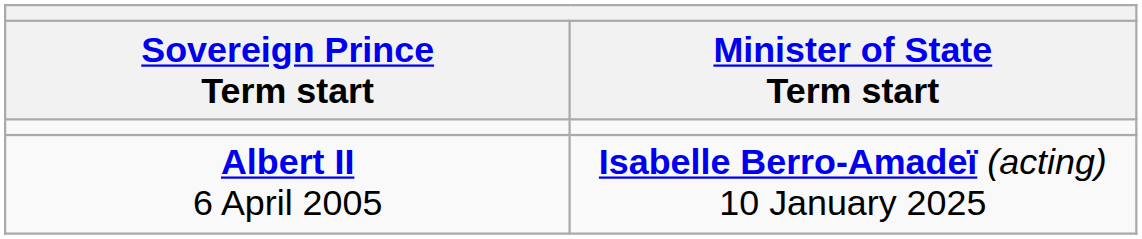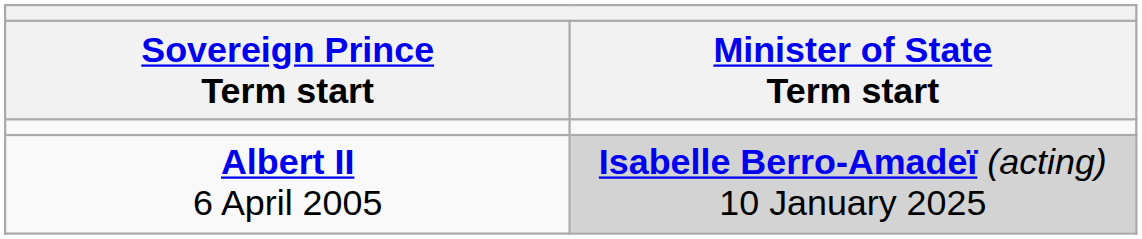(853, 183) no background -> (853, 183) lightgrey background
